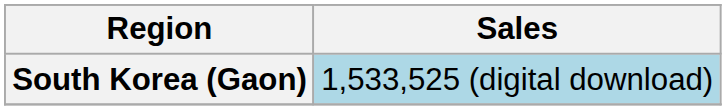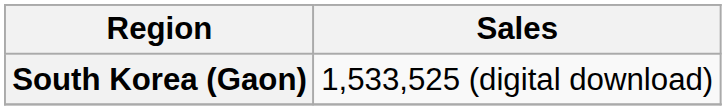(517, 78) lightblue background -> (517, 78) no background
